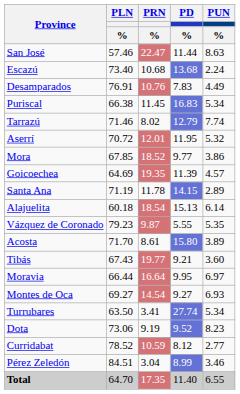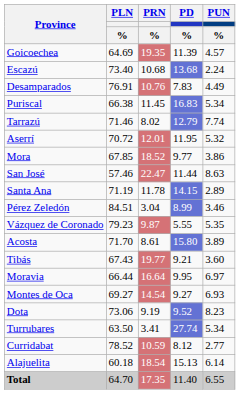rows swapped: (26, 52) <-> (33, 173)
rows swapped: (28, 207) <-> (38, 363)
rows swapped: (31, 311) <-> (17, 328)
